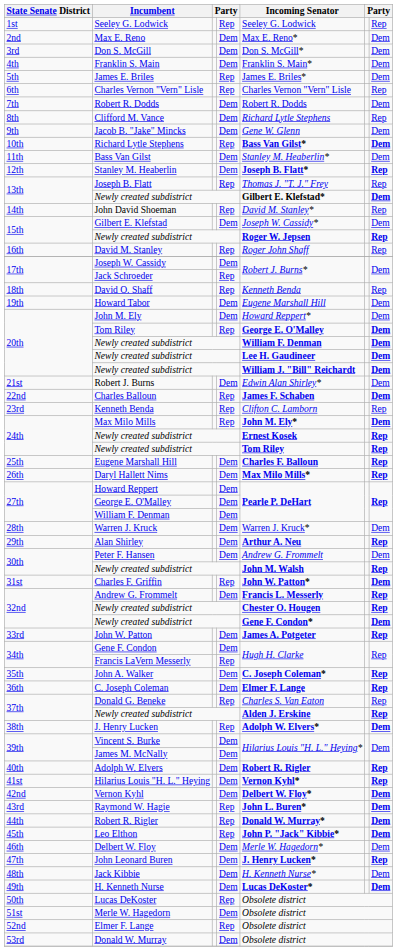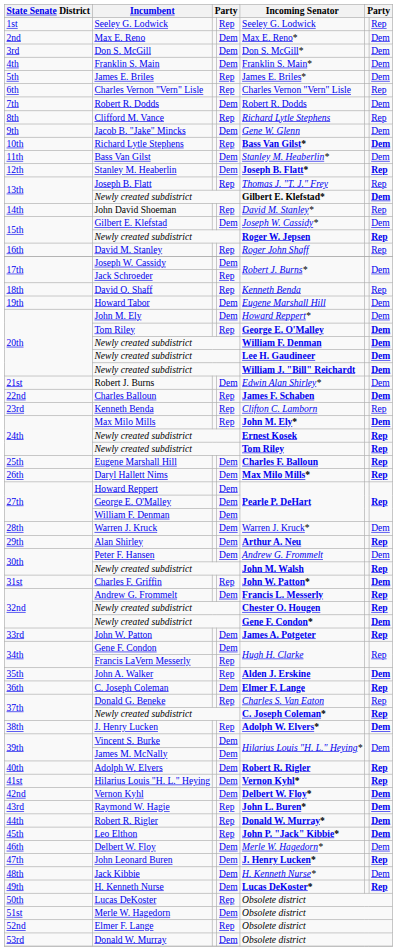(228, 117) Dem -> (227, 117) Rep
(228, 674) Dem -> (227, 674) Rep
(284, 674) C. Joseph Coleman* -> (276, 674) Alden J. Erskine
(379, 674) Rep -> (381, 674) Dem
(276, 714) Alden J. Erskine -> (284, 714) C. Joseph Coleman*
(381, 887) Dem -> (379, 887) Rep
